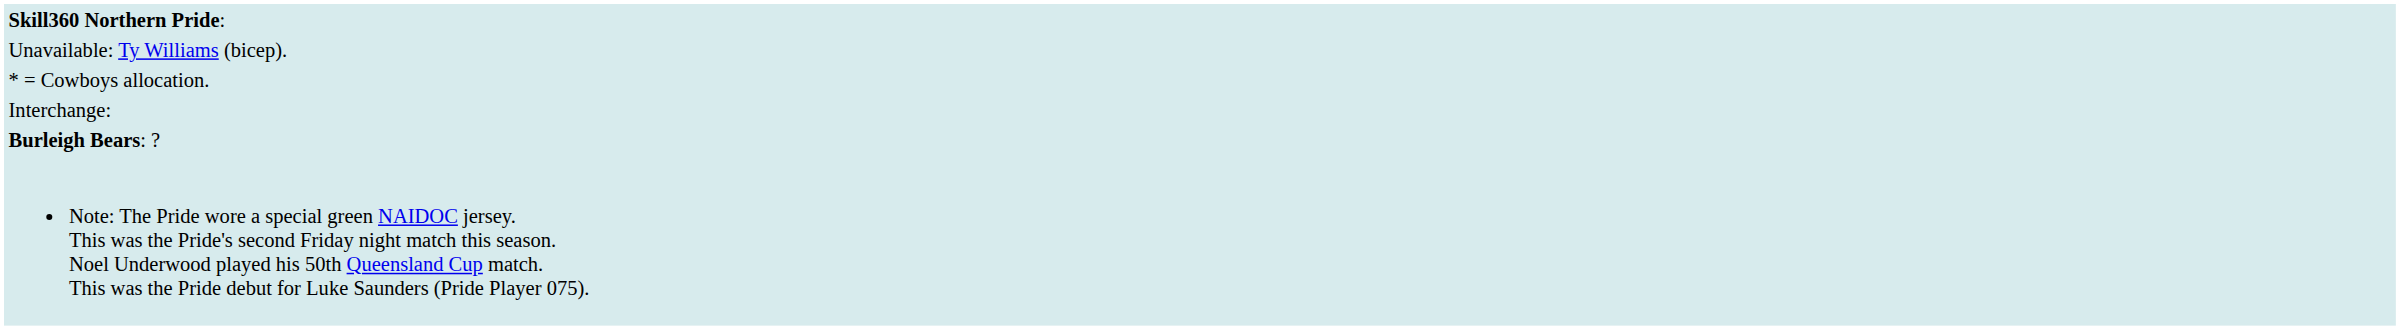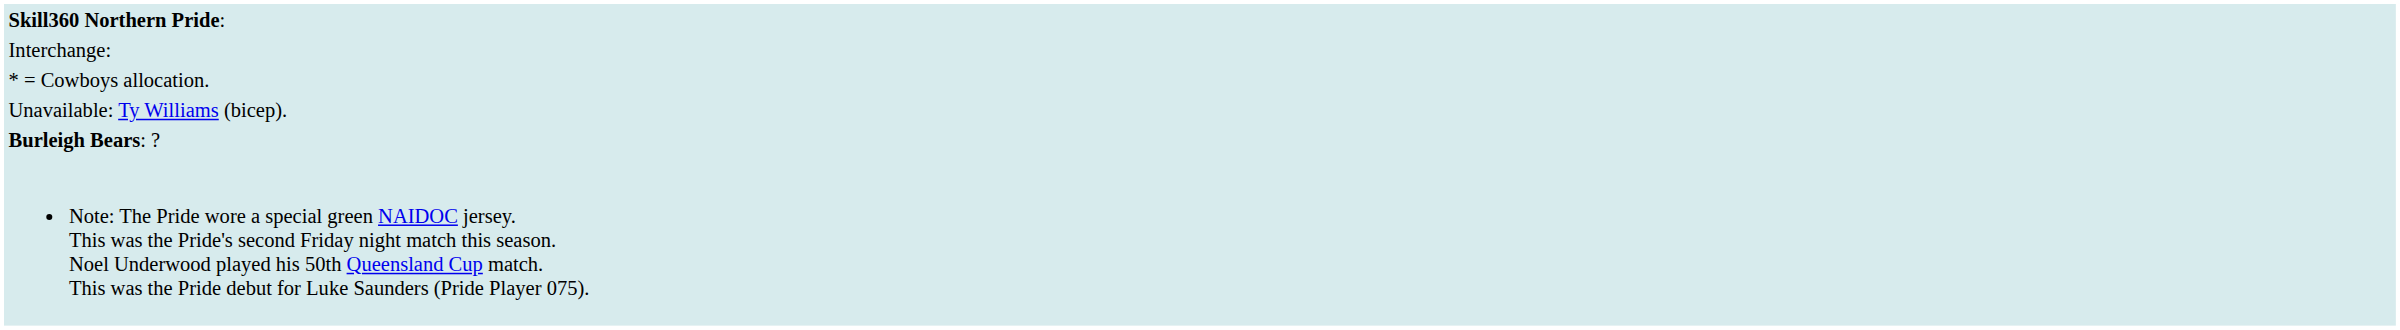(148, 50) Unavailable: Ty Williams (bicep). -> (60, 50) Interchange:
(60, 110) Interchange: -> (148, 110) Unavailable: Ty Williams (bicep).
